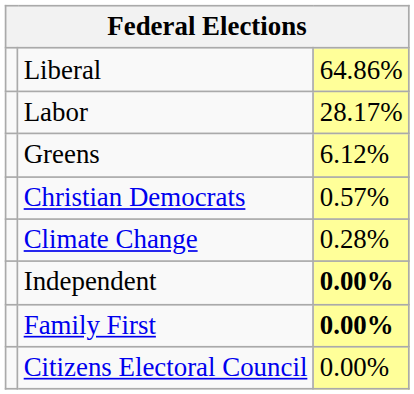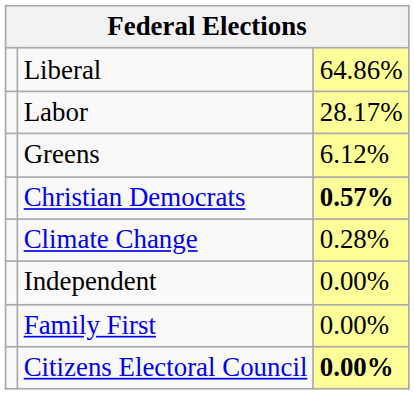(354, 197) normal -> (357, 197) bold
(357, 282) bold -> (354, 282) normal
(357, 325) bold -> (354, 325) normal
(354, 367) normal -> (357, 367) bold
